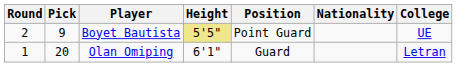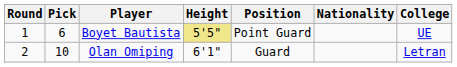(25, 33) 2 -> (25, 33) 1
(62, 33) 9 -> (62, 33) 6
(25, 52) 1 -> (25, 52) 2
(62, 52) 20 -> (62, 52) 10
